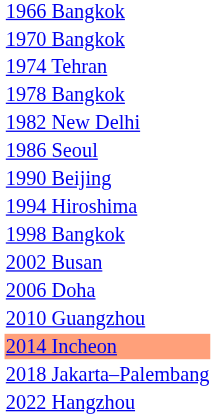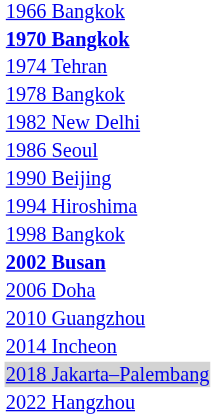(65, 39) normal -> (68, 39) bold
(54, 262) normal -> (56, 262) bold
(61, 346) lightsalmon background -> (61, 346) no background
(108, 374) no background -> (108, 374) lightgrey background
